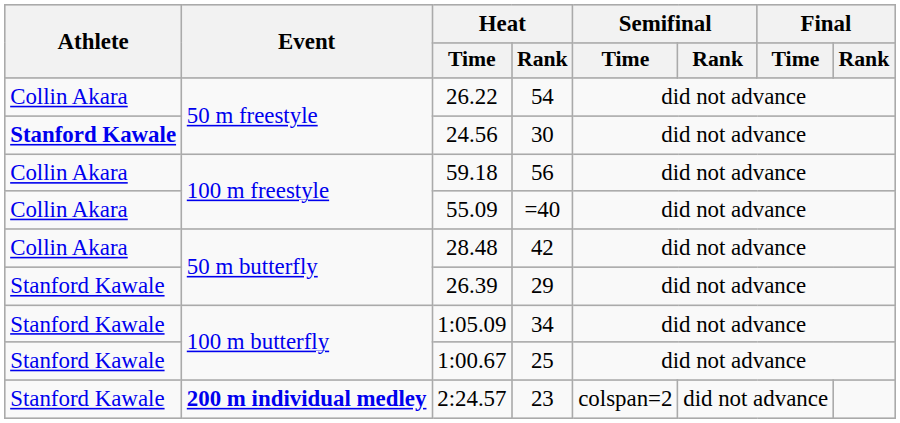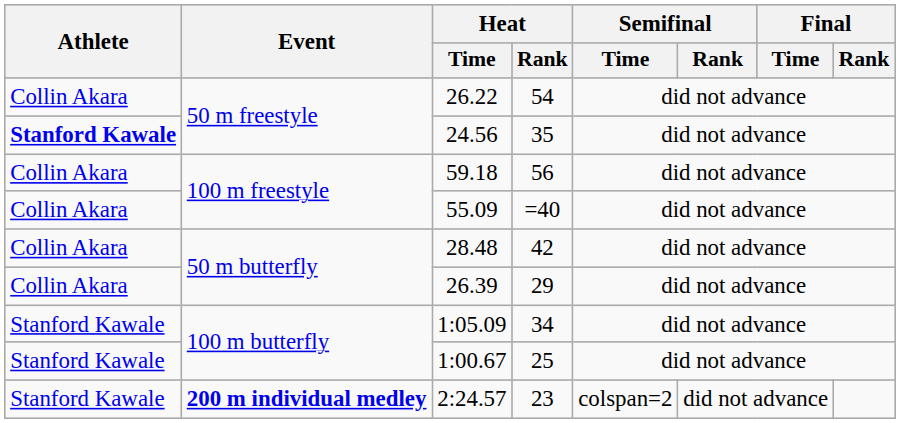(542, 135) 30 -> (542, 135) 35
(87, 286) Stanford Kawale -> (69, 286) Collin Akara
